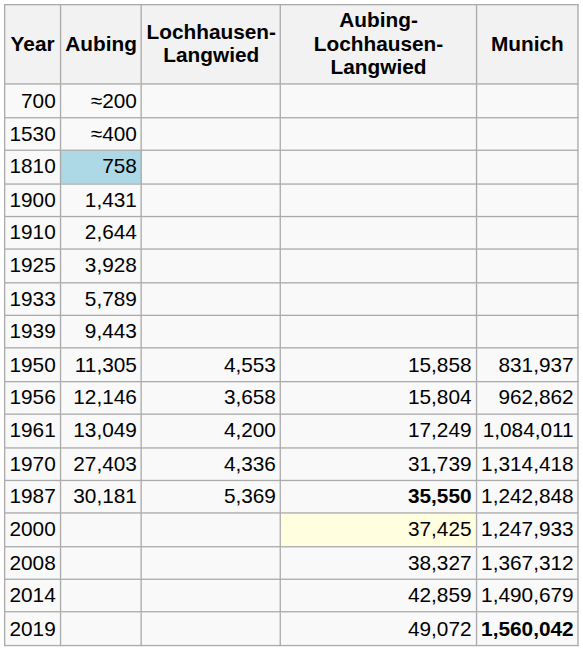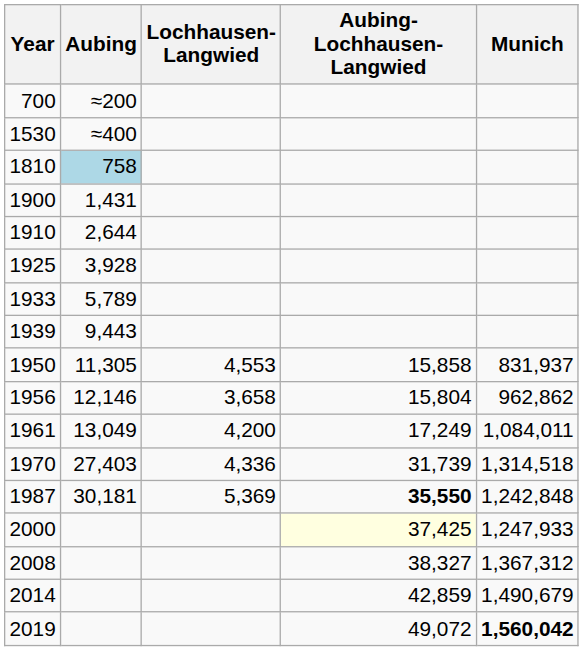(527, 463) 1,314,418 -> (527, 463) 1,314,518
